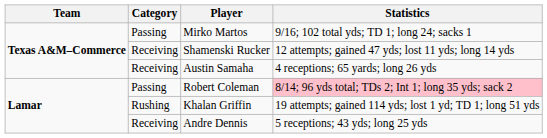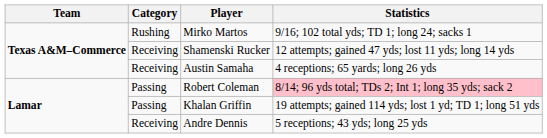(149, 32) Passing -> (150, 32) Rushing
(150, 105) Rushing -> (149, 105) Passing
